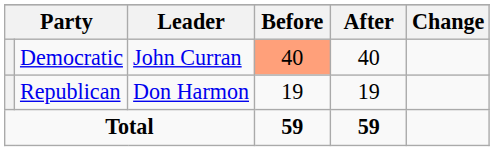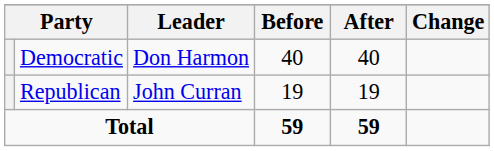(187, 57) John Curran -> (191, 57) Don Harmon
(292, 57) lightsalmon background -> (292, 57) no background
(191, 92) Don Harmon -> (187, 92) John Curran
